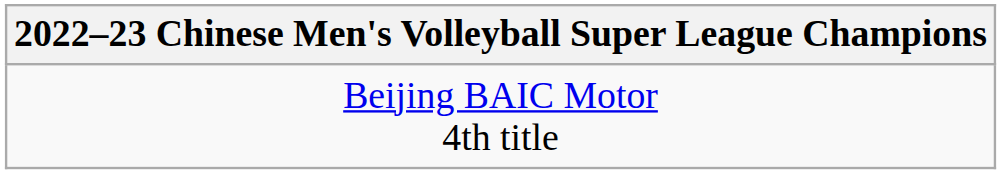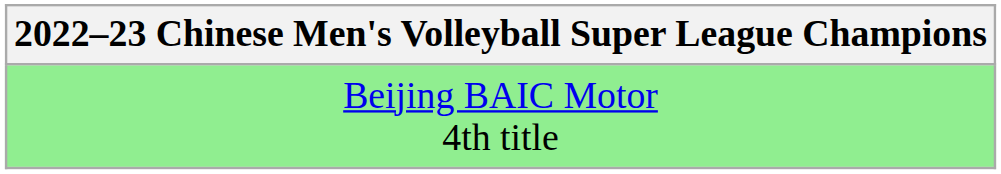(501, 115) no background -> (501, 115) lightgreen background
